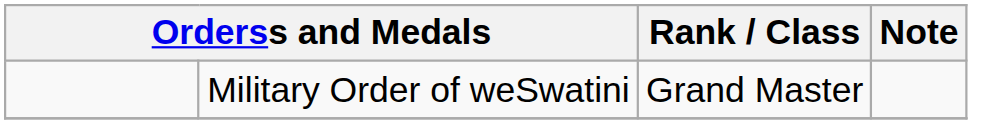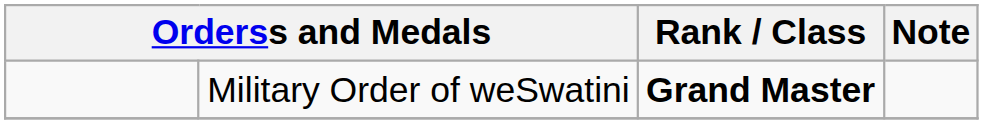(755, 88) normal -> (761, 88) bold
